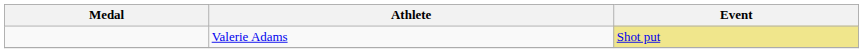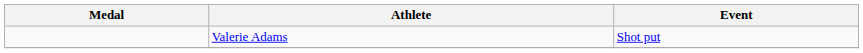(638, 36) khaki background -> (638, 36) no background
